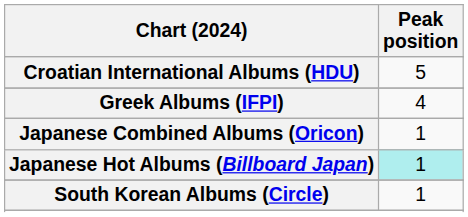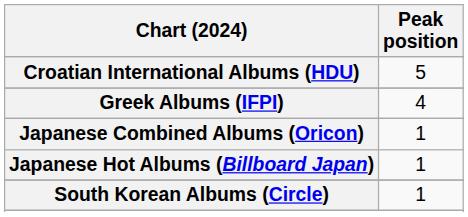(421, 164) paleturquoise background -> (421, 164) no background
